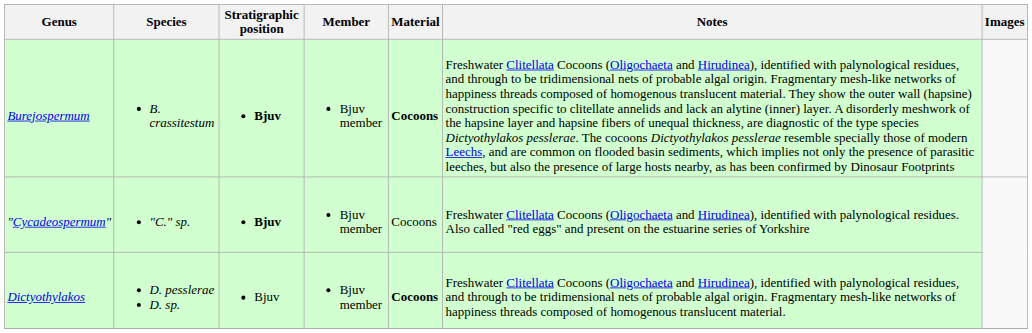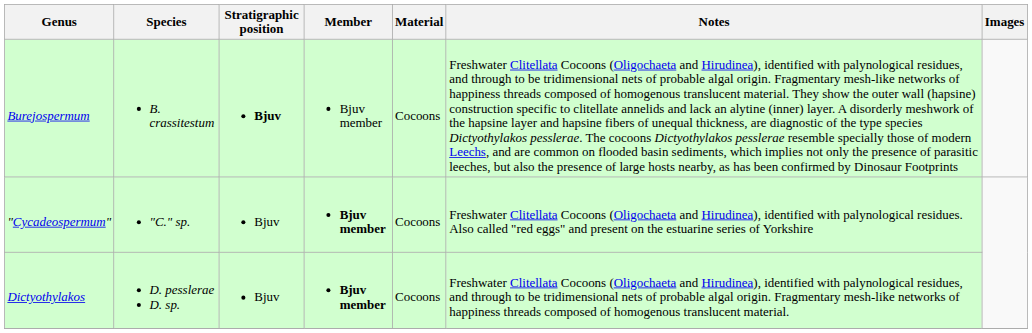(415, 115) bold -> (418, 115) normal
(262, 222) bold -> (262, 222) normal
(346, 222) normal -> (348, 222) bold
(346, 297) normal -> (348, 297) bold
(415, 297) bold -> (418, 297) normal
